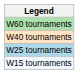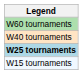(39, 50) normal -> (41, 50) bold
